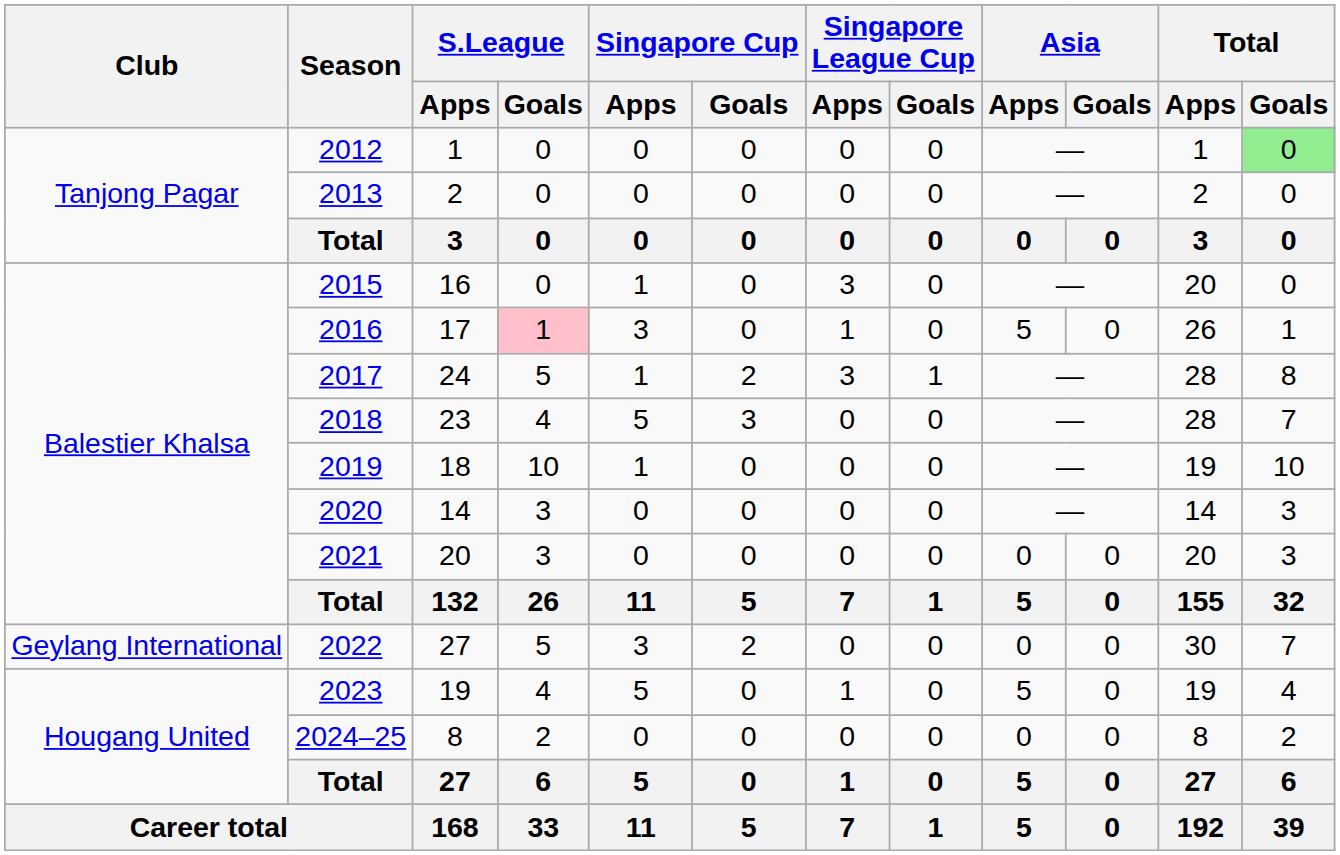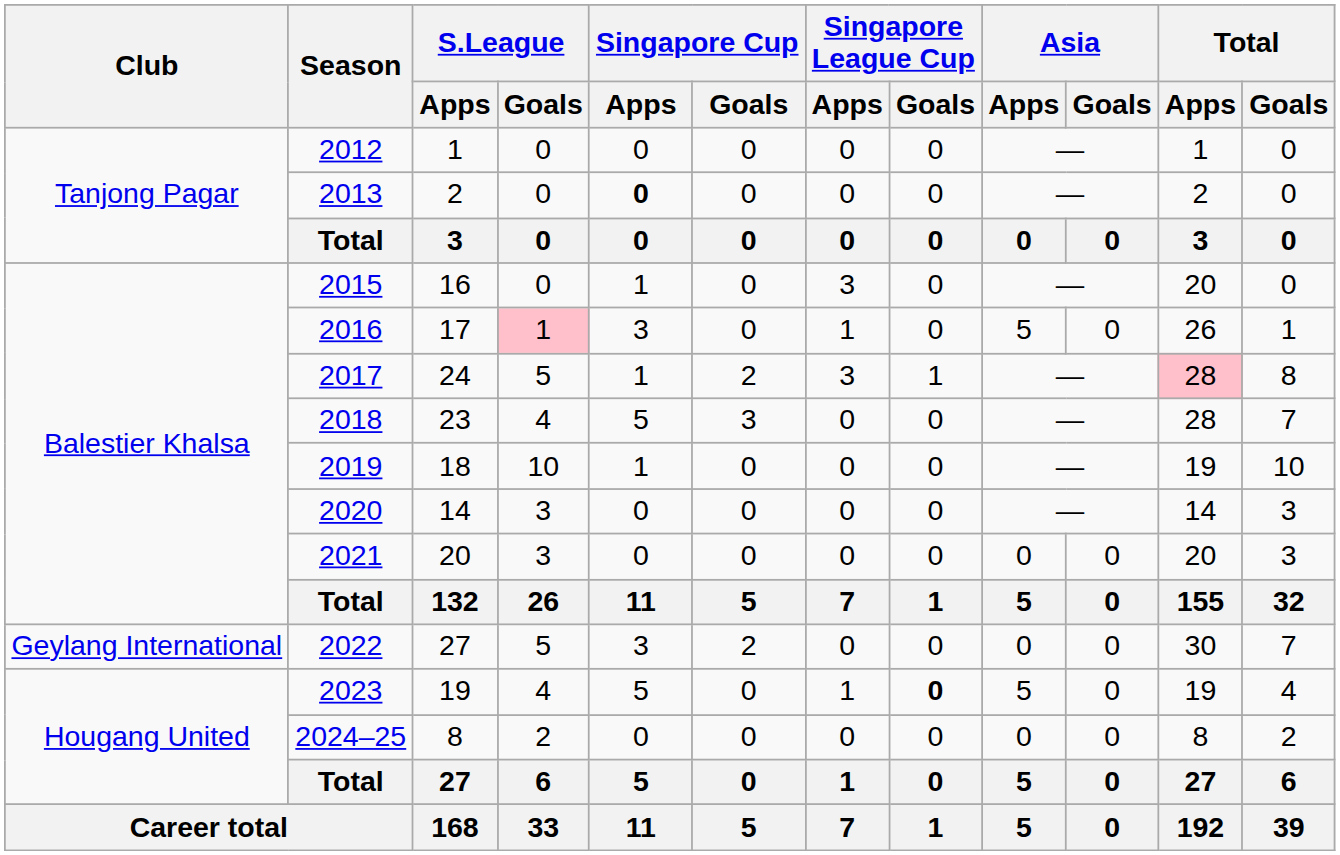(1289, 149) lightgreen background -> (1289, 149) no background
(641, 194) normal -> (641, 194) bold
(1200, 375) no background -> (1200, 375) pink background
(936, 691) normal -> (936, 691) bold
